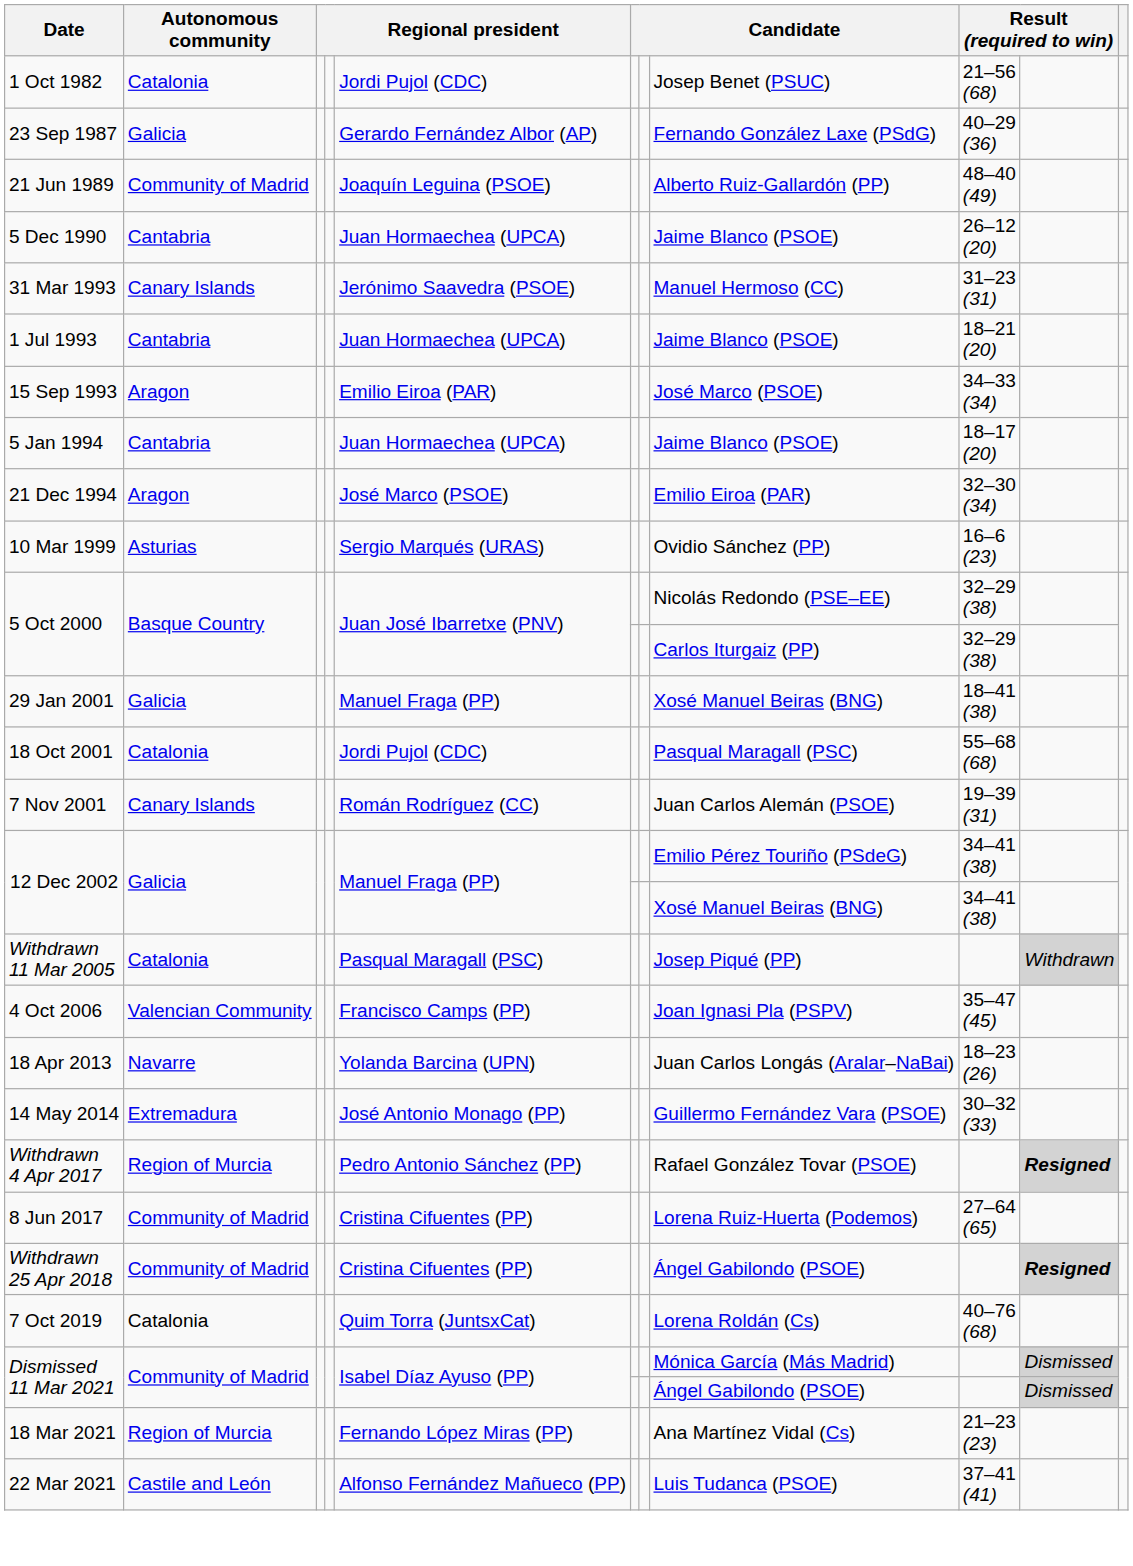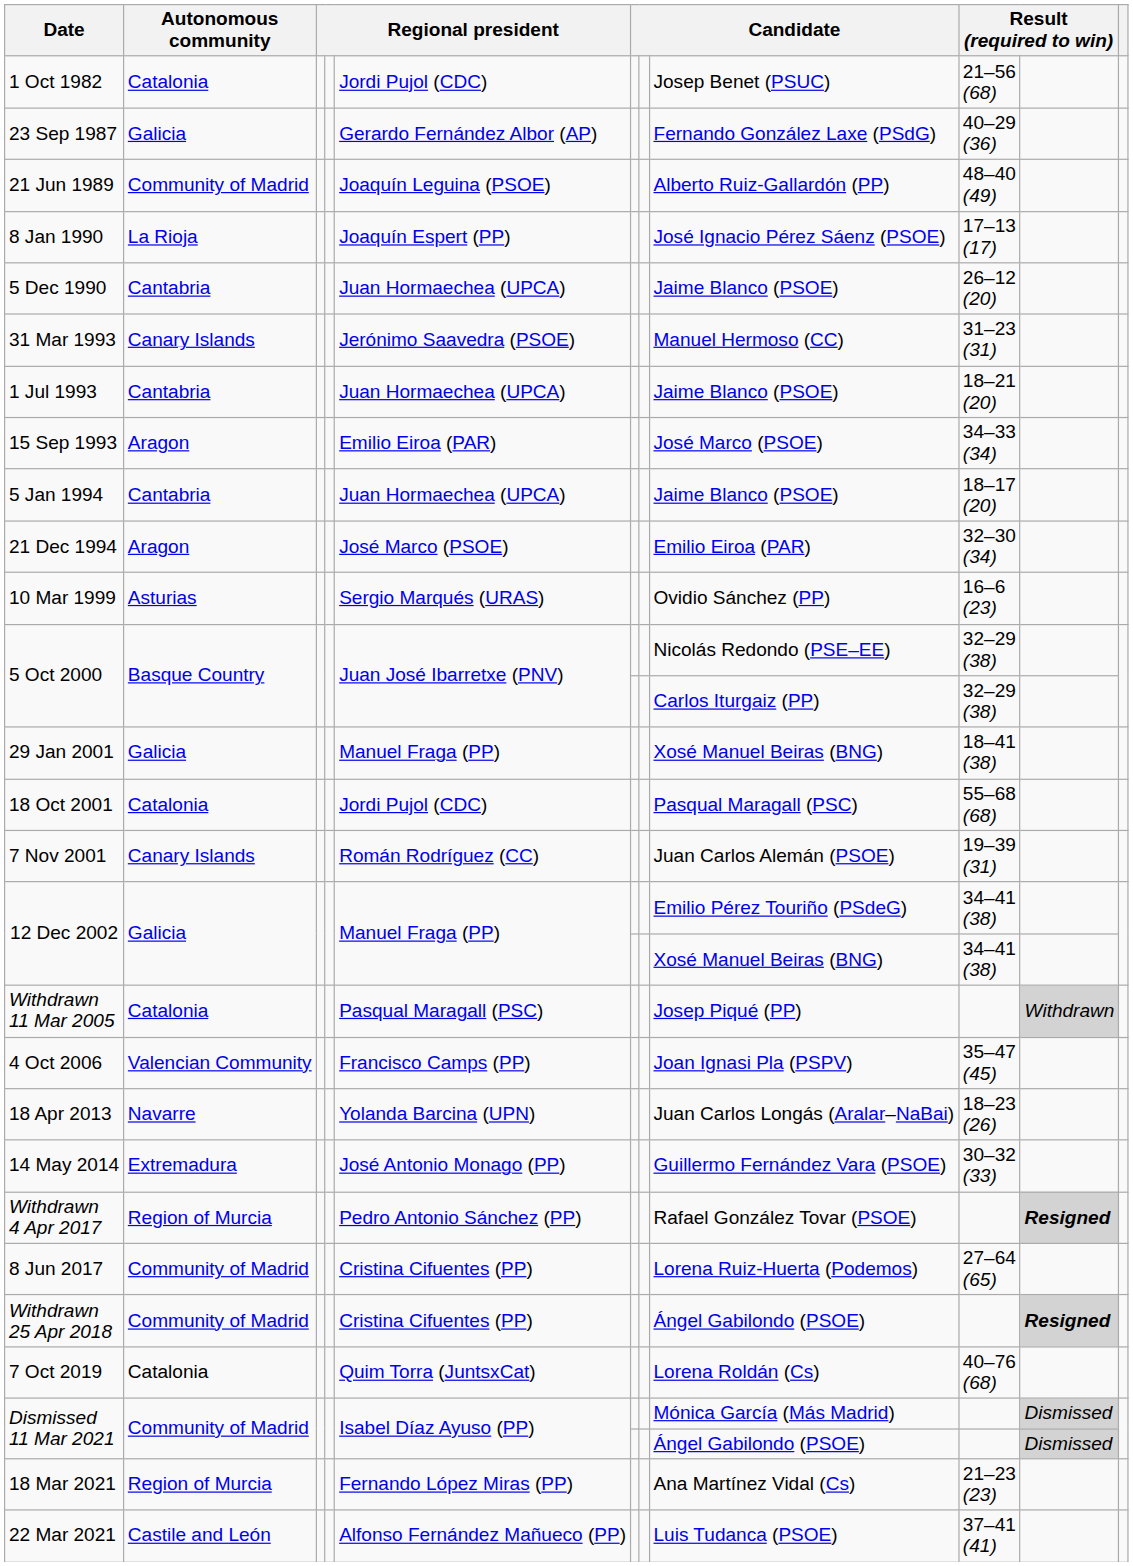+ row: (56, 236)
